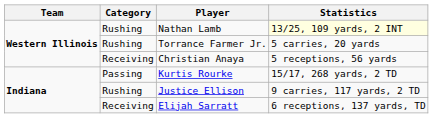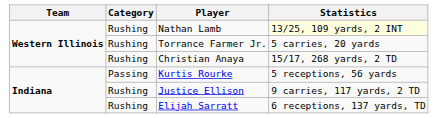(128, 59) Receiving -> (128, 59) Rushing
(334, 59) 5 receptions, 56 yards -> (334, 59) 15/17, 268 yards, 2 TD
(334, 74) 15/17, 268 yards, 2 TD -> (334, 74) 5 receptions, 56 yards
(128, 105) Receiving -> (128, 105) Rushing
